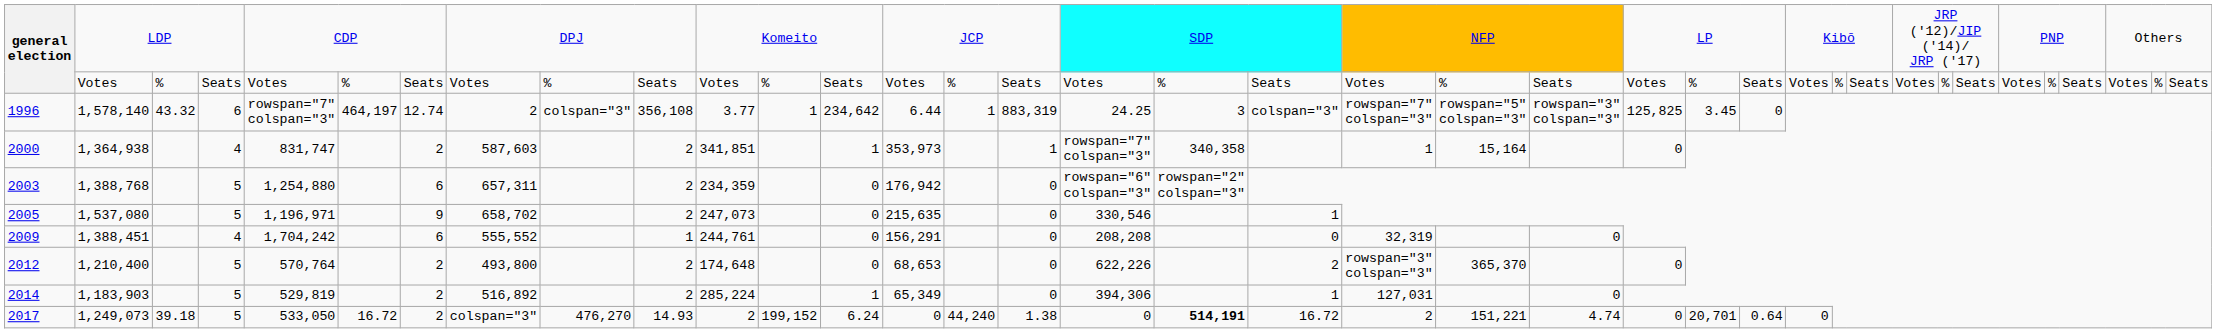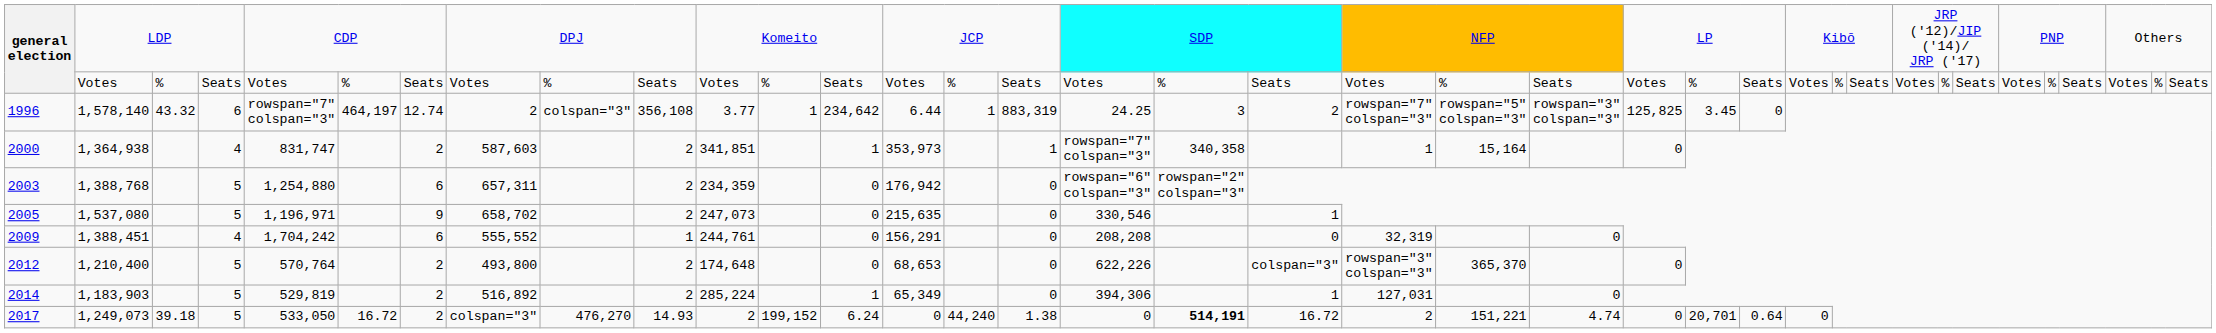(1295, 112) colspan="3" -> (1335, 112) 2
(1335, 266) 2 -> (1295, 266) colspan="3"
